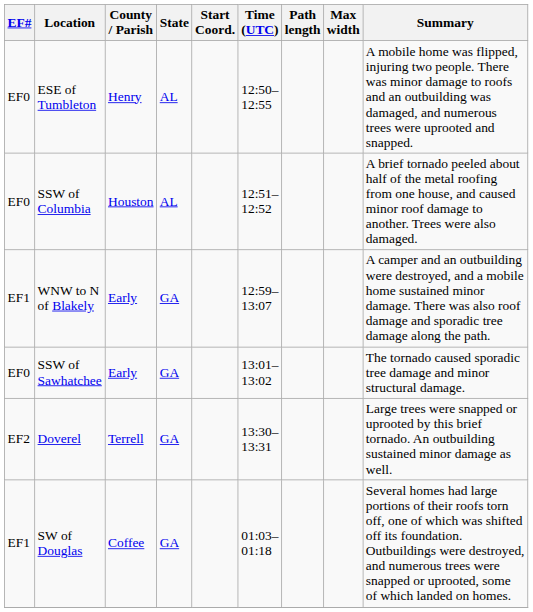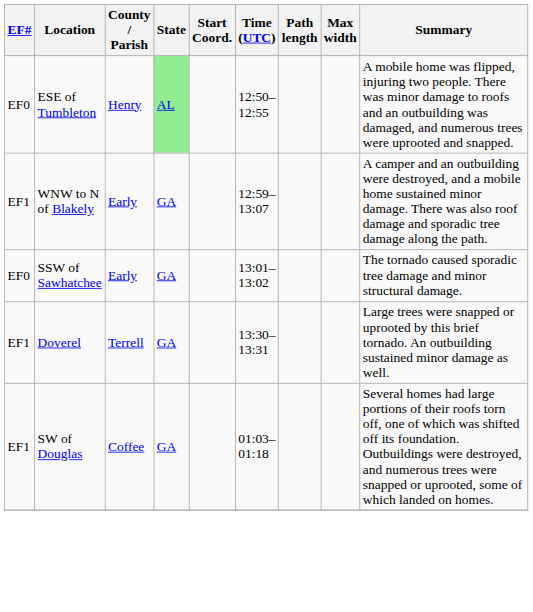(169, 96) no background -> (166, 104) lightgreen background
- row: (64, 201)
(19, 439) EF2 -> (19, 342) EF1
